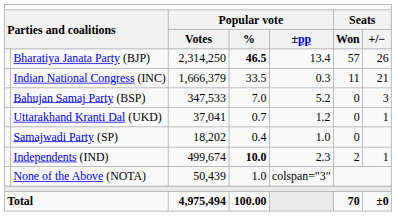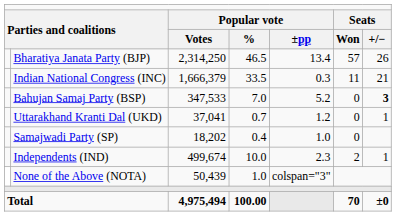(256, 59) bold -> (256, 59) normal
(386, 98) normal -> (386, 98) bold
(256, 156) bold -> (256, 156) normal
